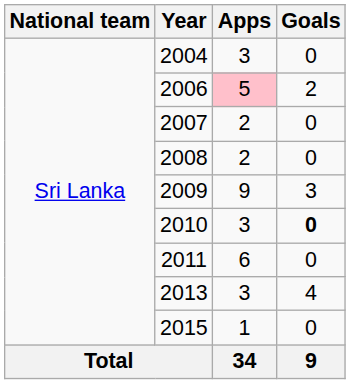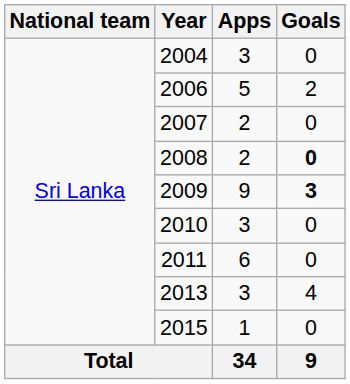(244, 89) pink background -> (244, 89) no background
(311, 157) normal -> (311, 157) bold
(311, 191) normal -> (311, 191) bold
(311, 225) bold -> (311, 225) normal
